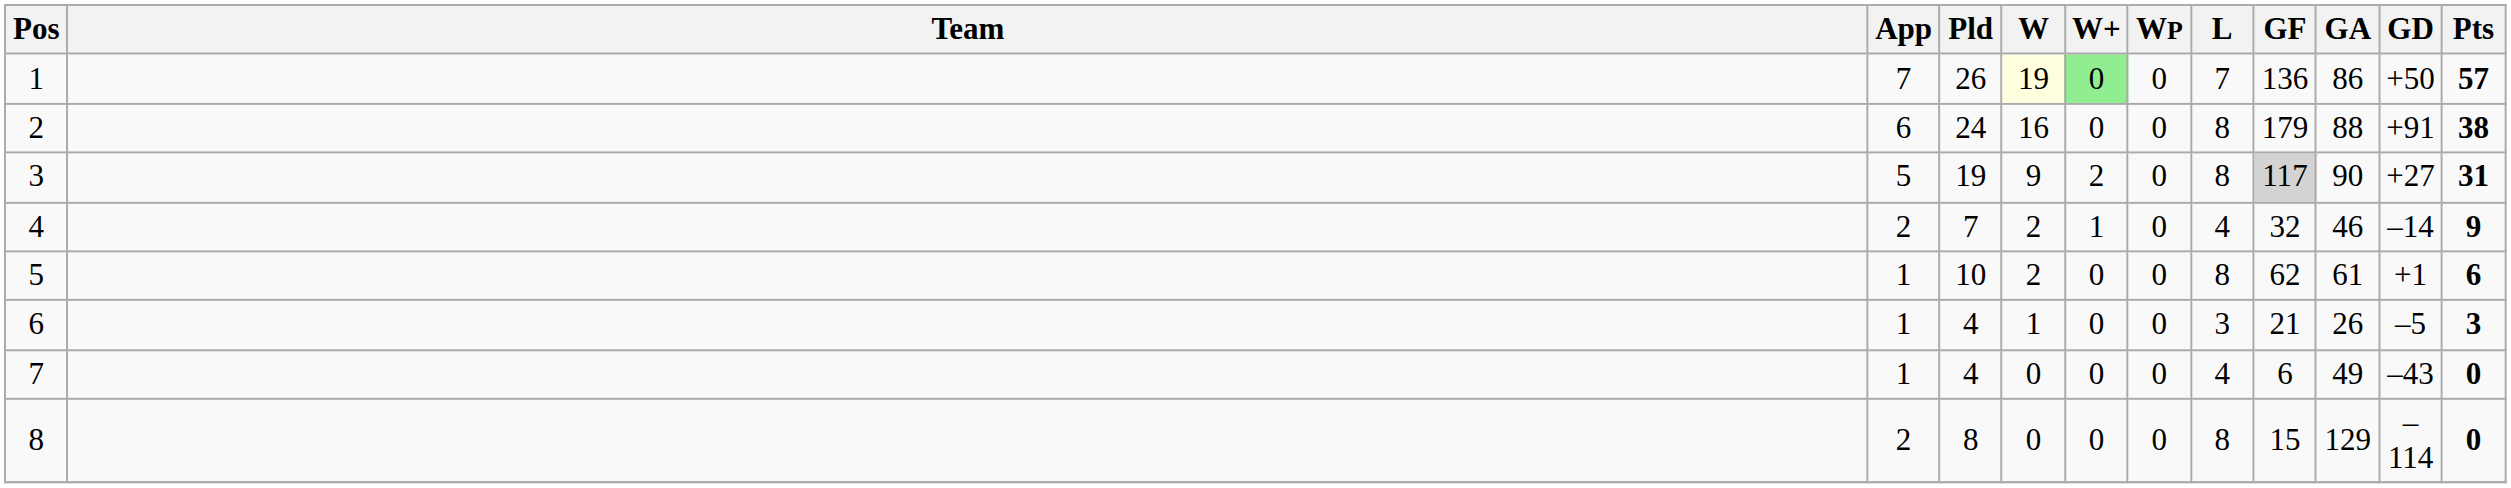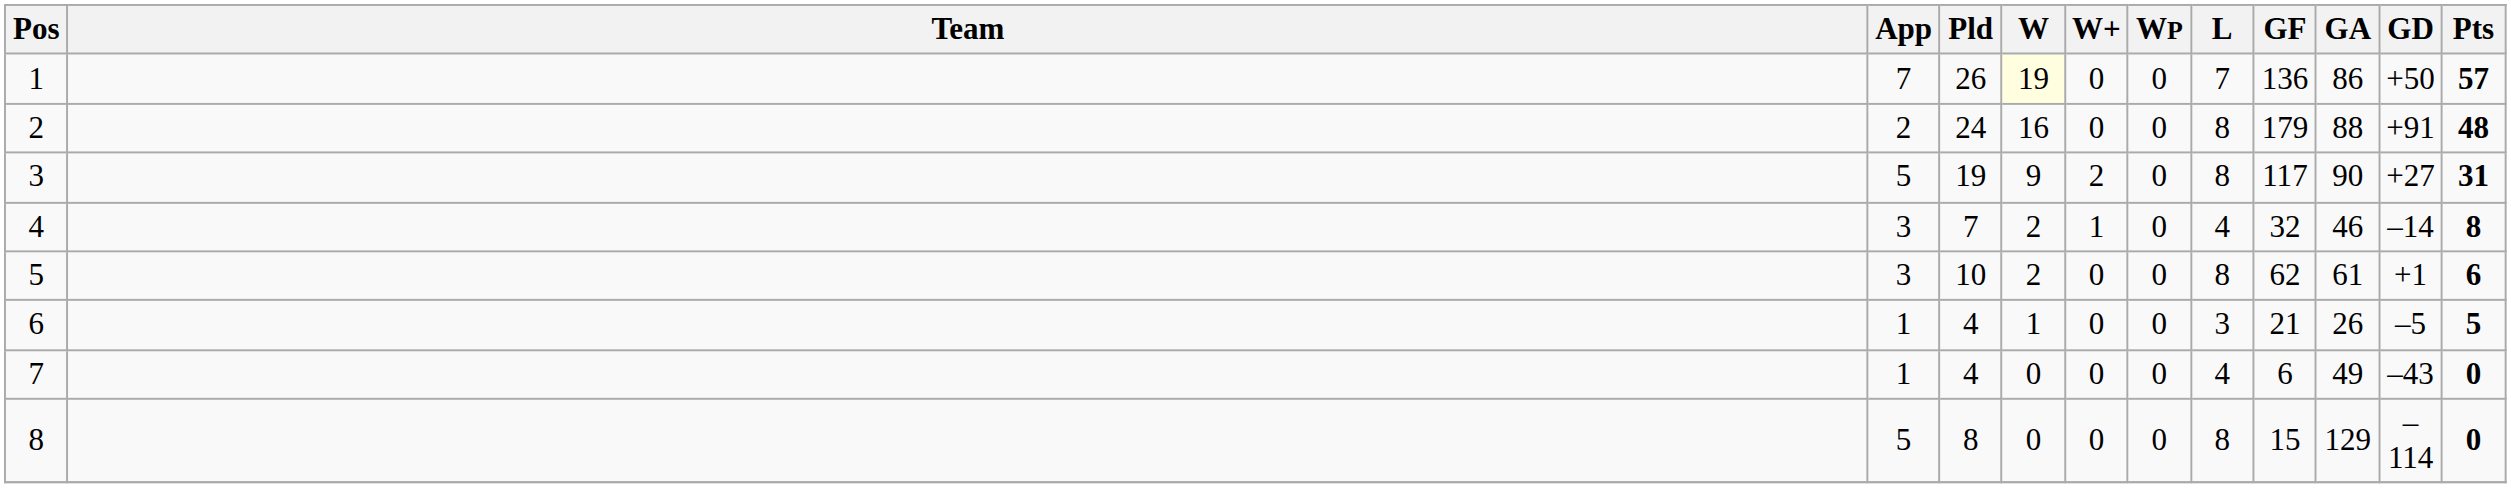(2096, 78) lightgreen background -> (2096, 78) no background
(1904, 127) 6 -> (1904, 127) 2
(2473, 127) 38 -> (2473, 127) 48
(2285, 176) lightgrey background -> (2285, 176) no background
(1904, 226) 2 -> (1904, 226) 3
(2473, 226) 9 -> (2473, 226) 8
(1904, 275) 1 -> (1904, 275) 3
(2473, 324) 3 -> (2473, 324) 5
(1904, 440) 2 -> (1904, 440) 5
